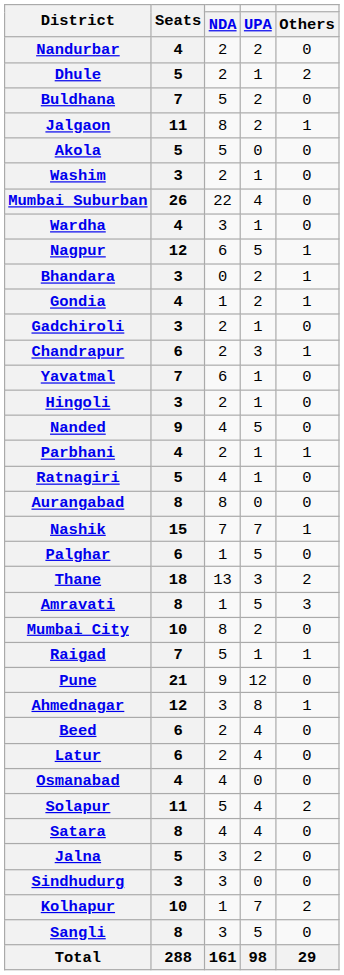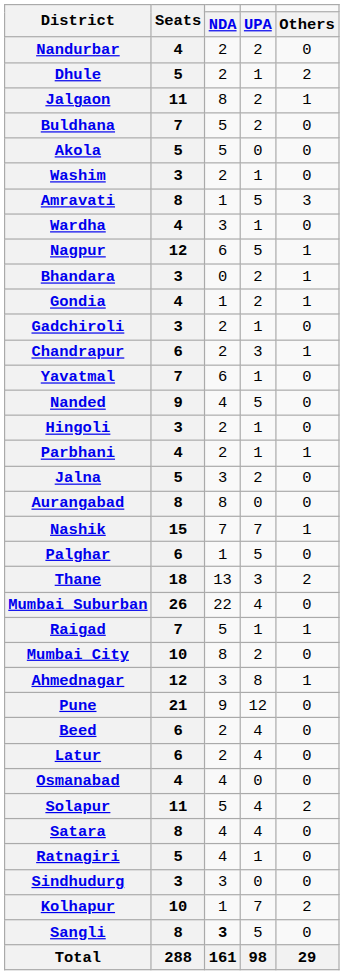rows swapped: (78, 125) <-> (78, 100)
rows swapped: (78, 604) <-> (78, 201)
rows swapped: (78, 428) <-> (78, 403)
rows swapped: (78, 857) <-> (78, 478)
rows swapped: (78, 630) <-> (78, 655)
rows swapped: (78, 680) <-> (78, 705)
(223, 932) normal -> (223, 932) bold
